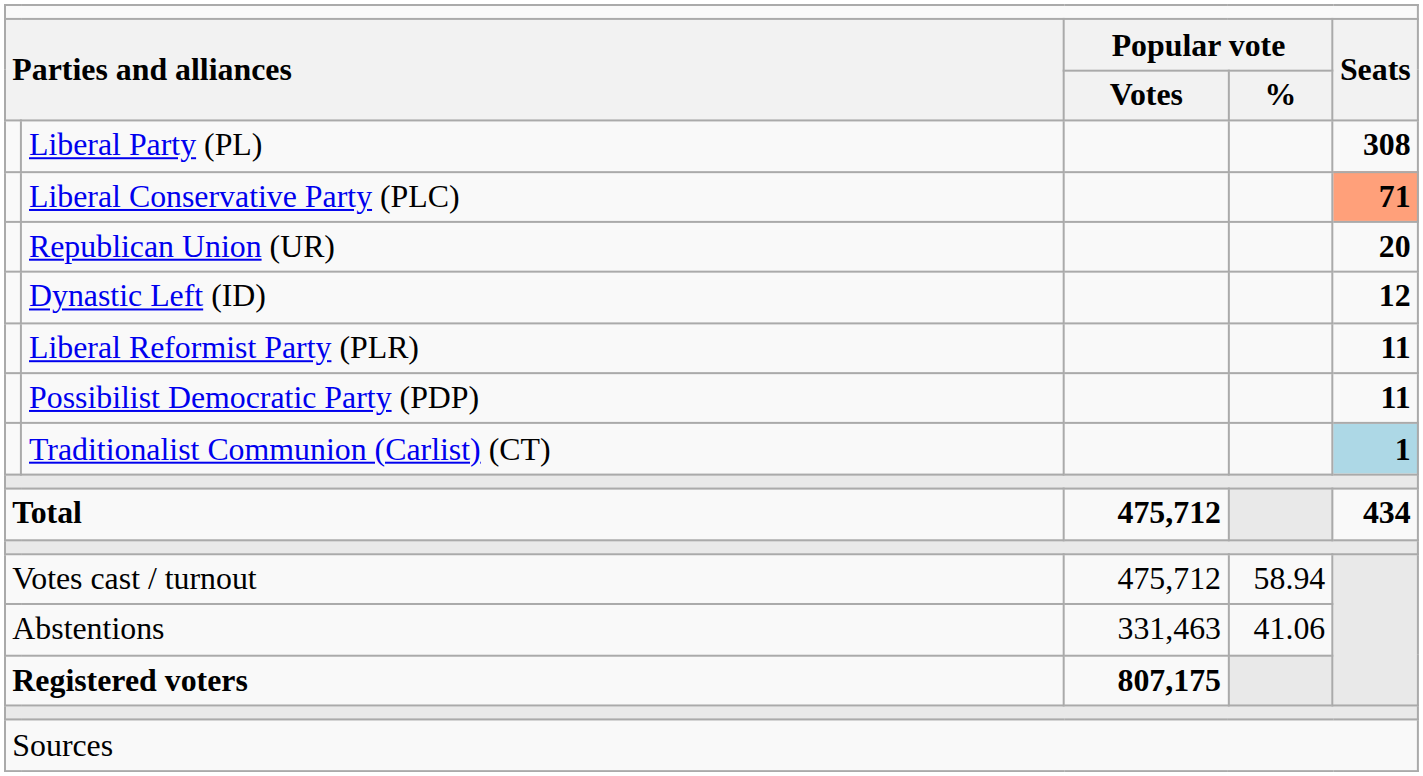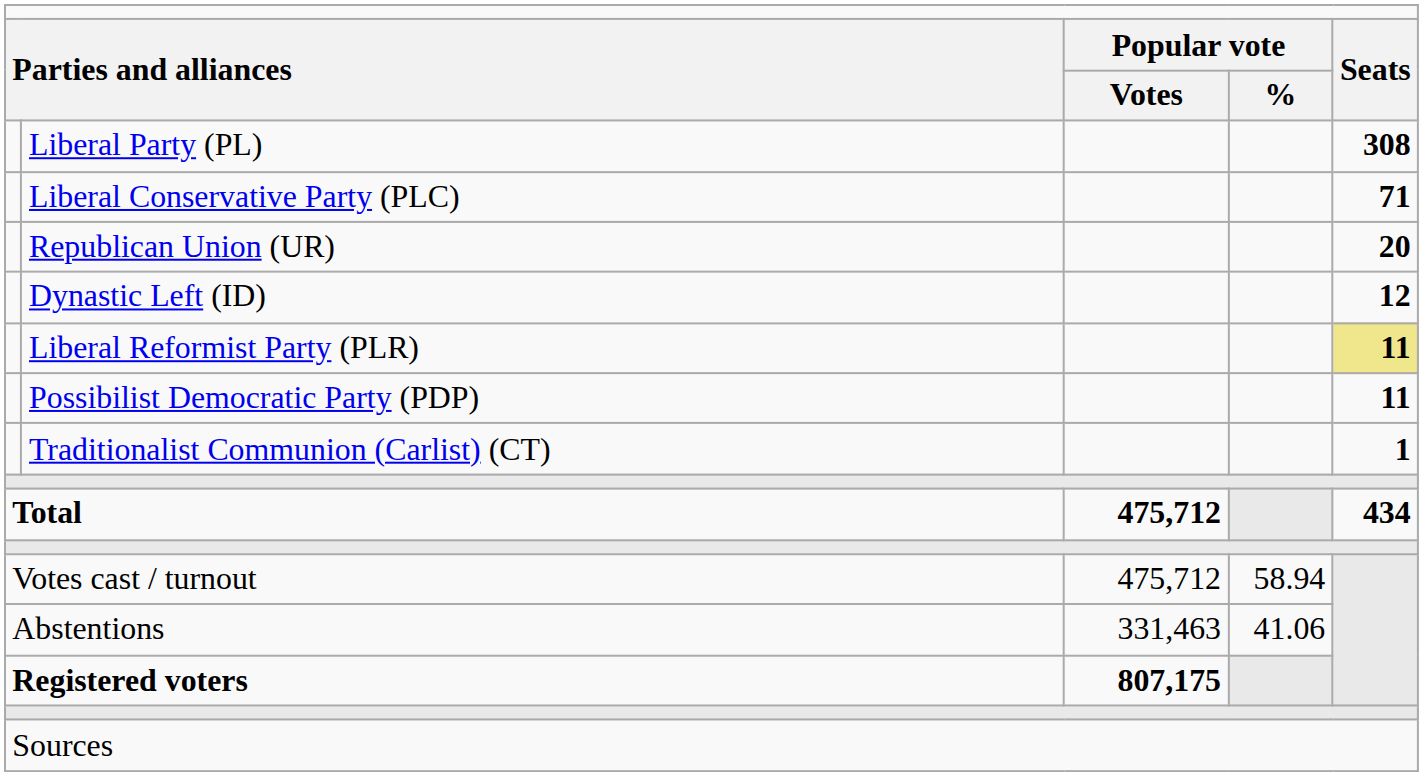(1395, 195) lightsalmon background -> (1395, 195) no background
(1396, 347) no background -> (1396, 347) khaki background
(1403, 448) lightblue background -> (1403, 448) no background
